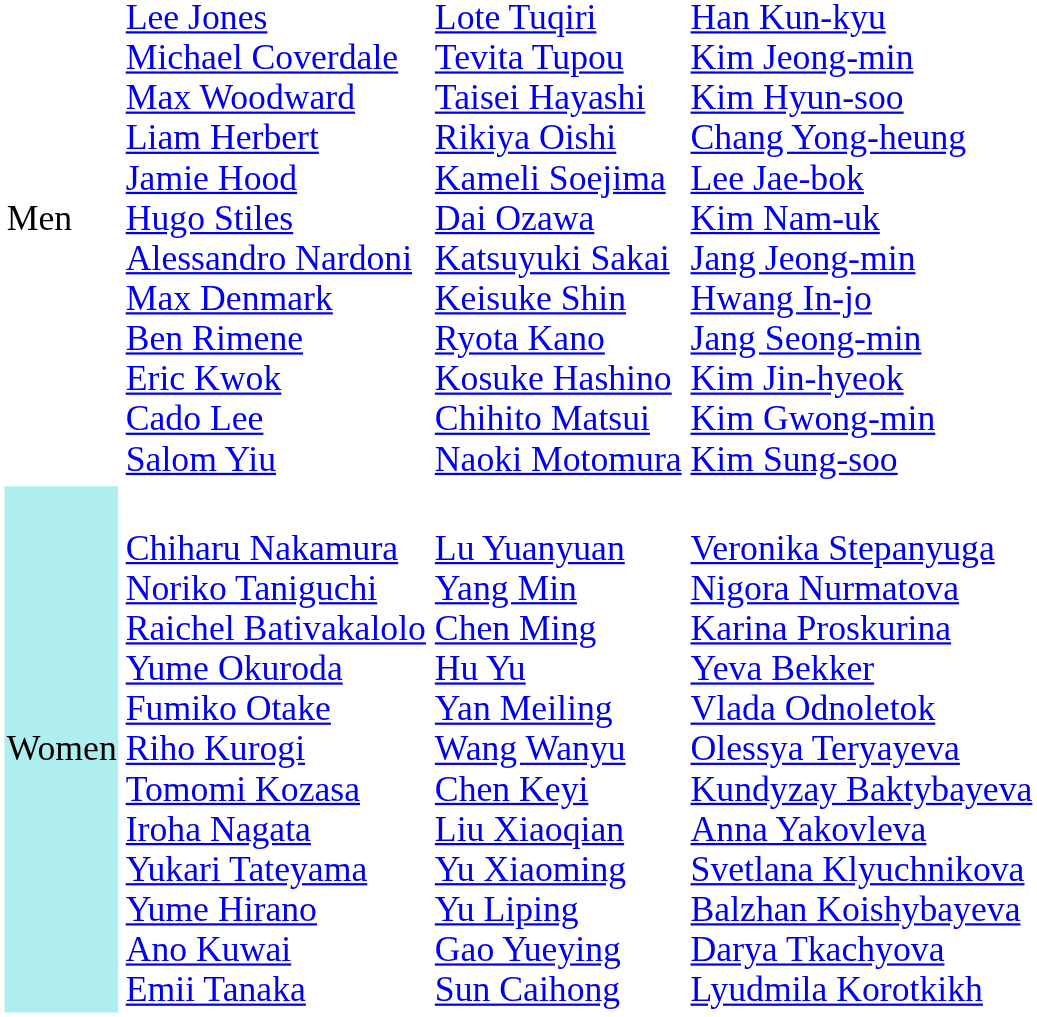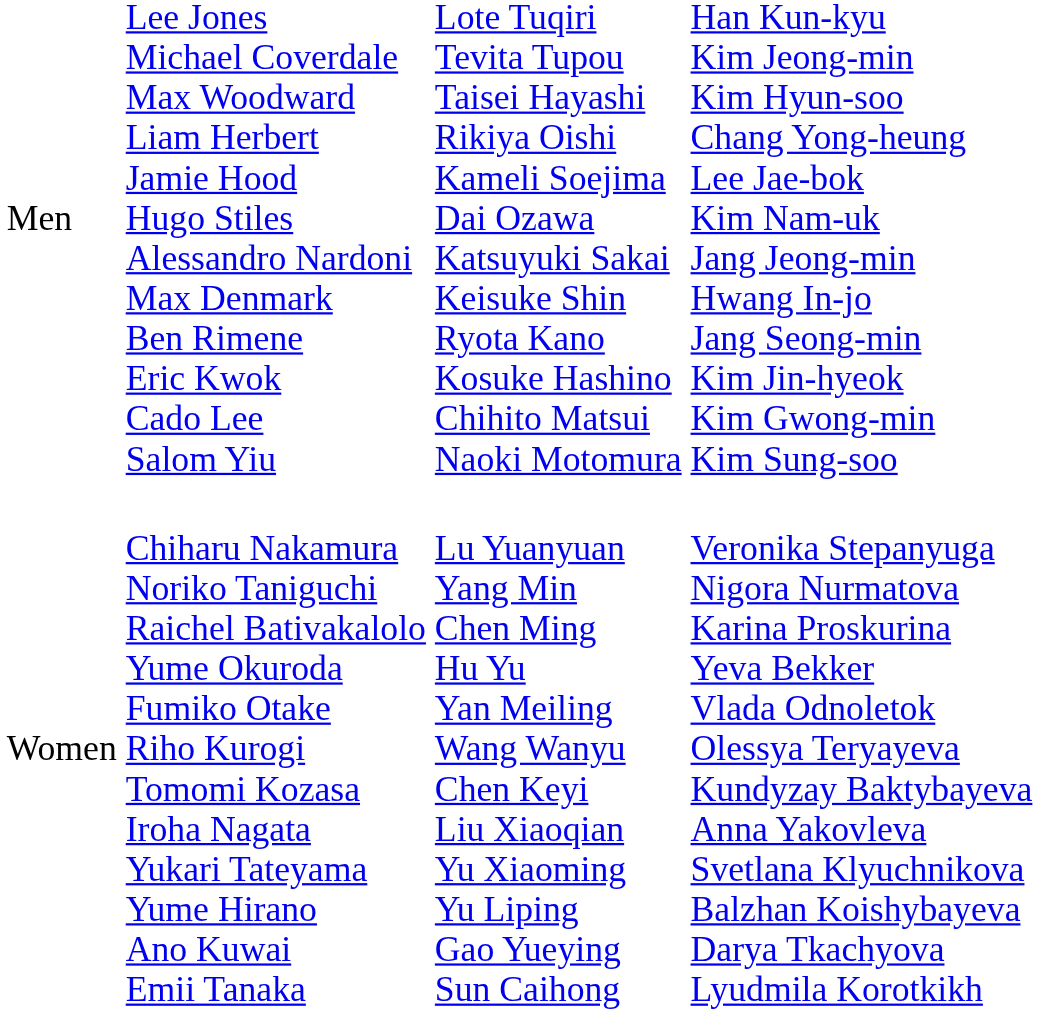(62, 748) paleturquoise background -> (62, 748) no background
